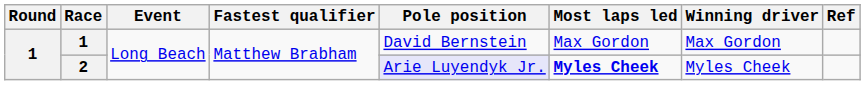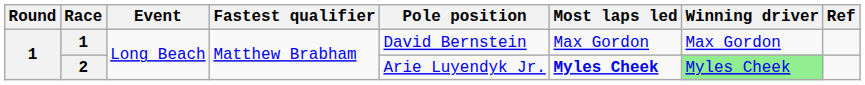(465, 67) lavender background -> (465, 67) no background
(738, 67) no background -> (738, 67) lightgreen background
